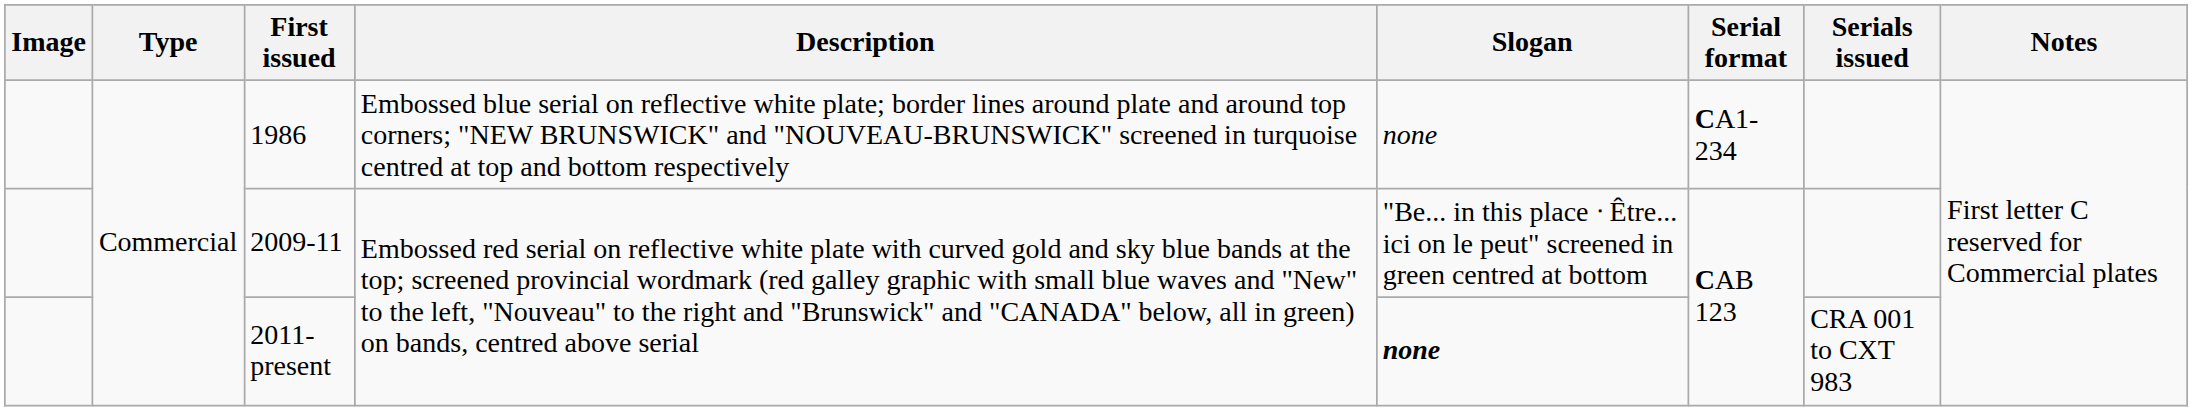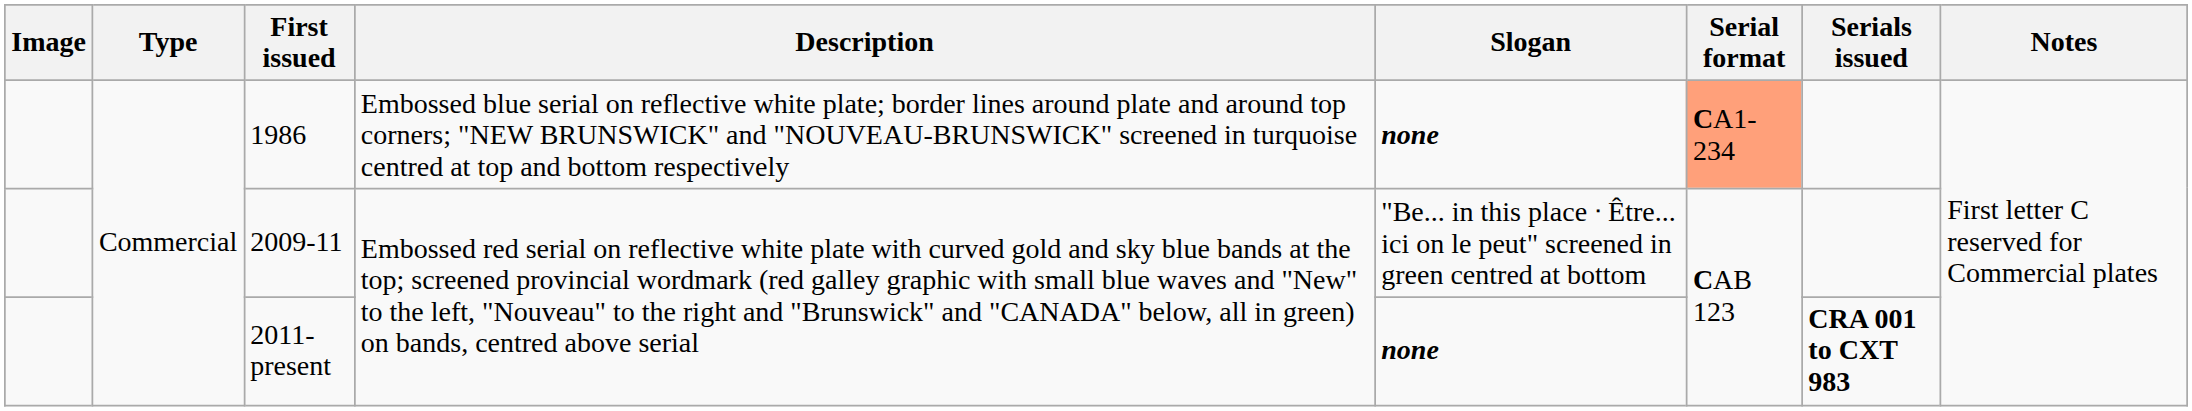(1410, 134) normal -> (1410, 134) bold
(1727, 134) no background -> (1725, 134) lightsalmon background
(1863, 350) normal -> (1862, 350) bold
